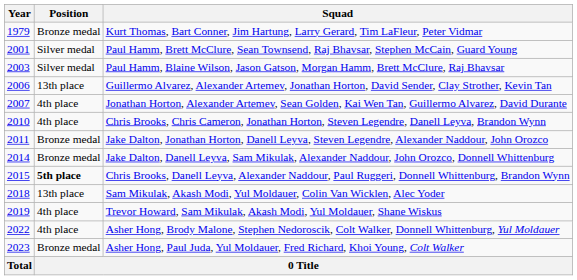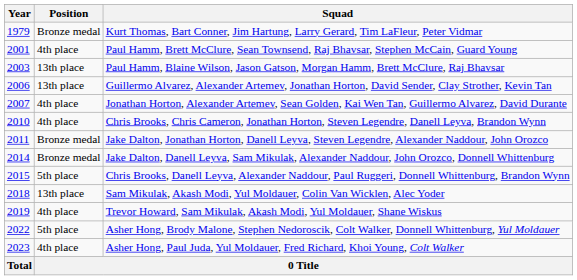(66, 49) Silver medal -> (58, 49) 4th place
(66, 67) Silver medal -> (61, 67) 13th place
(59, 175) bold -> (58, 175) normal
(58, 229) 4th place -> (58, 229) 5th place
(69, 247) Bronze medal -> (58, 247) 4th place
